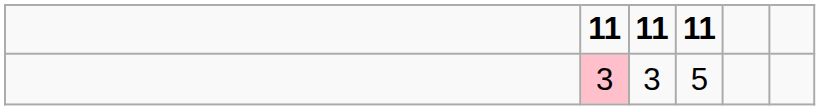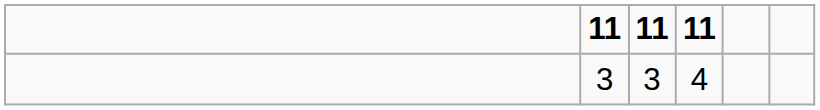(605, 78) pink background -> (605, 78) no background
(699, 78) 5 -> (699, 78) 4
